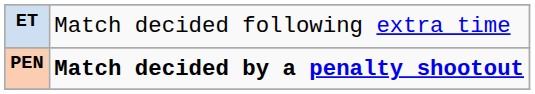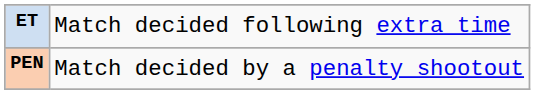(289, 68) bold -> (289, 68) normal
